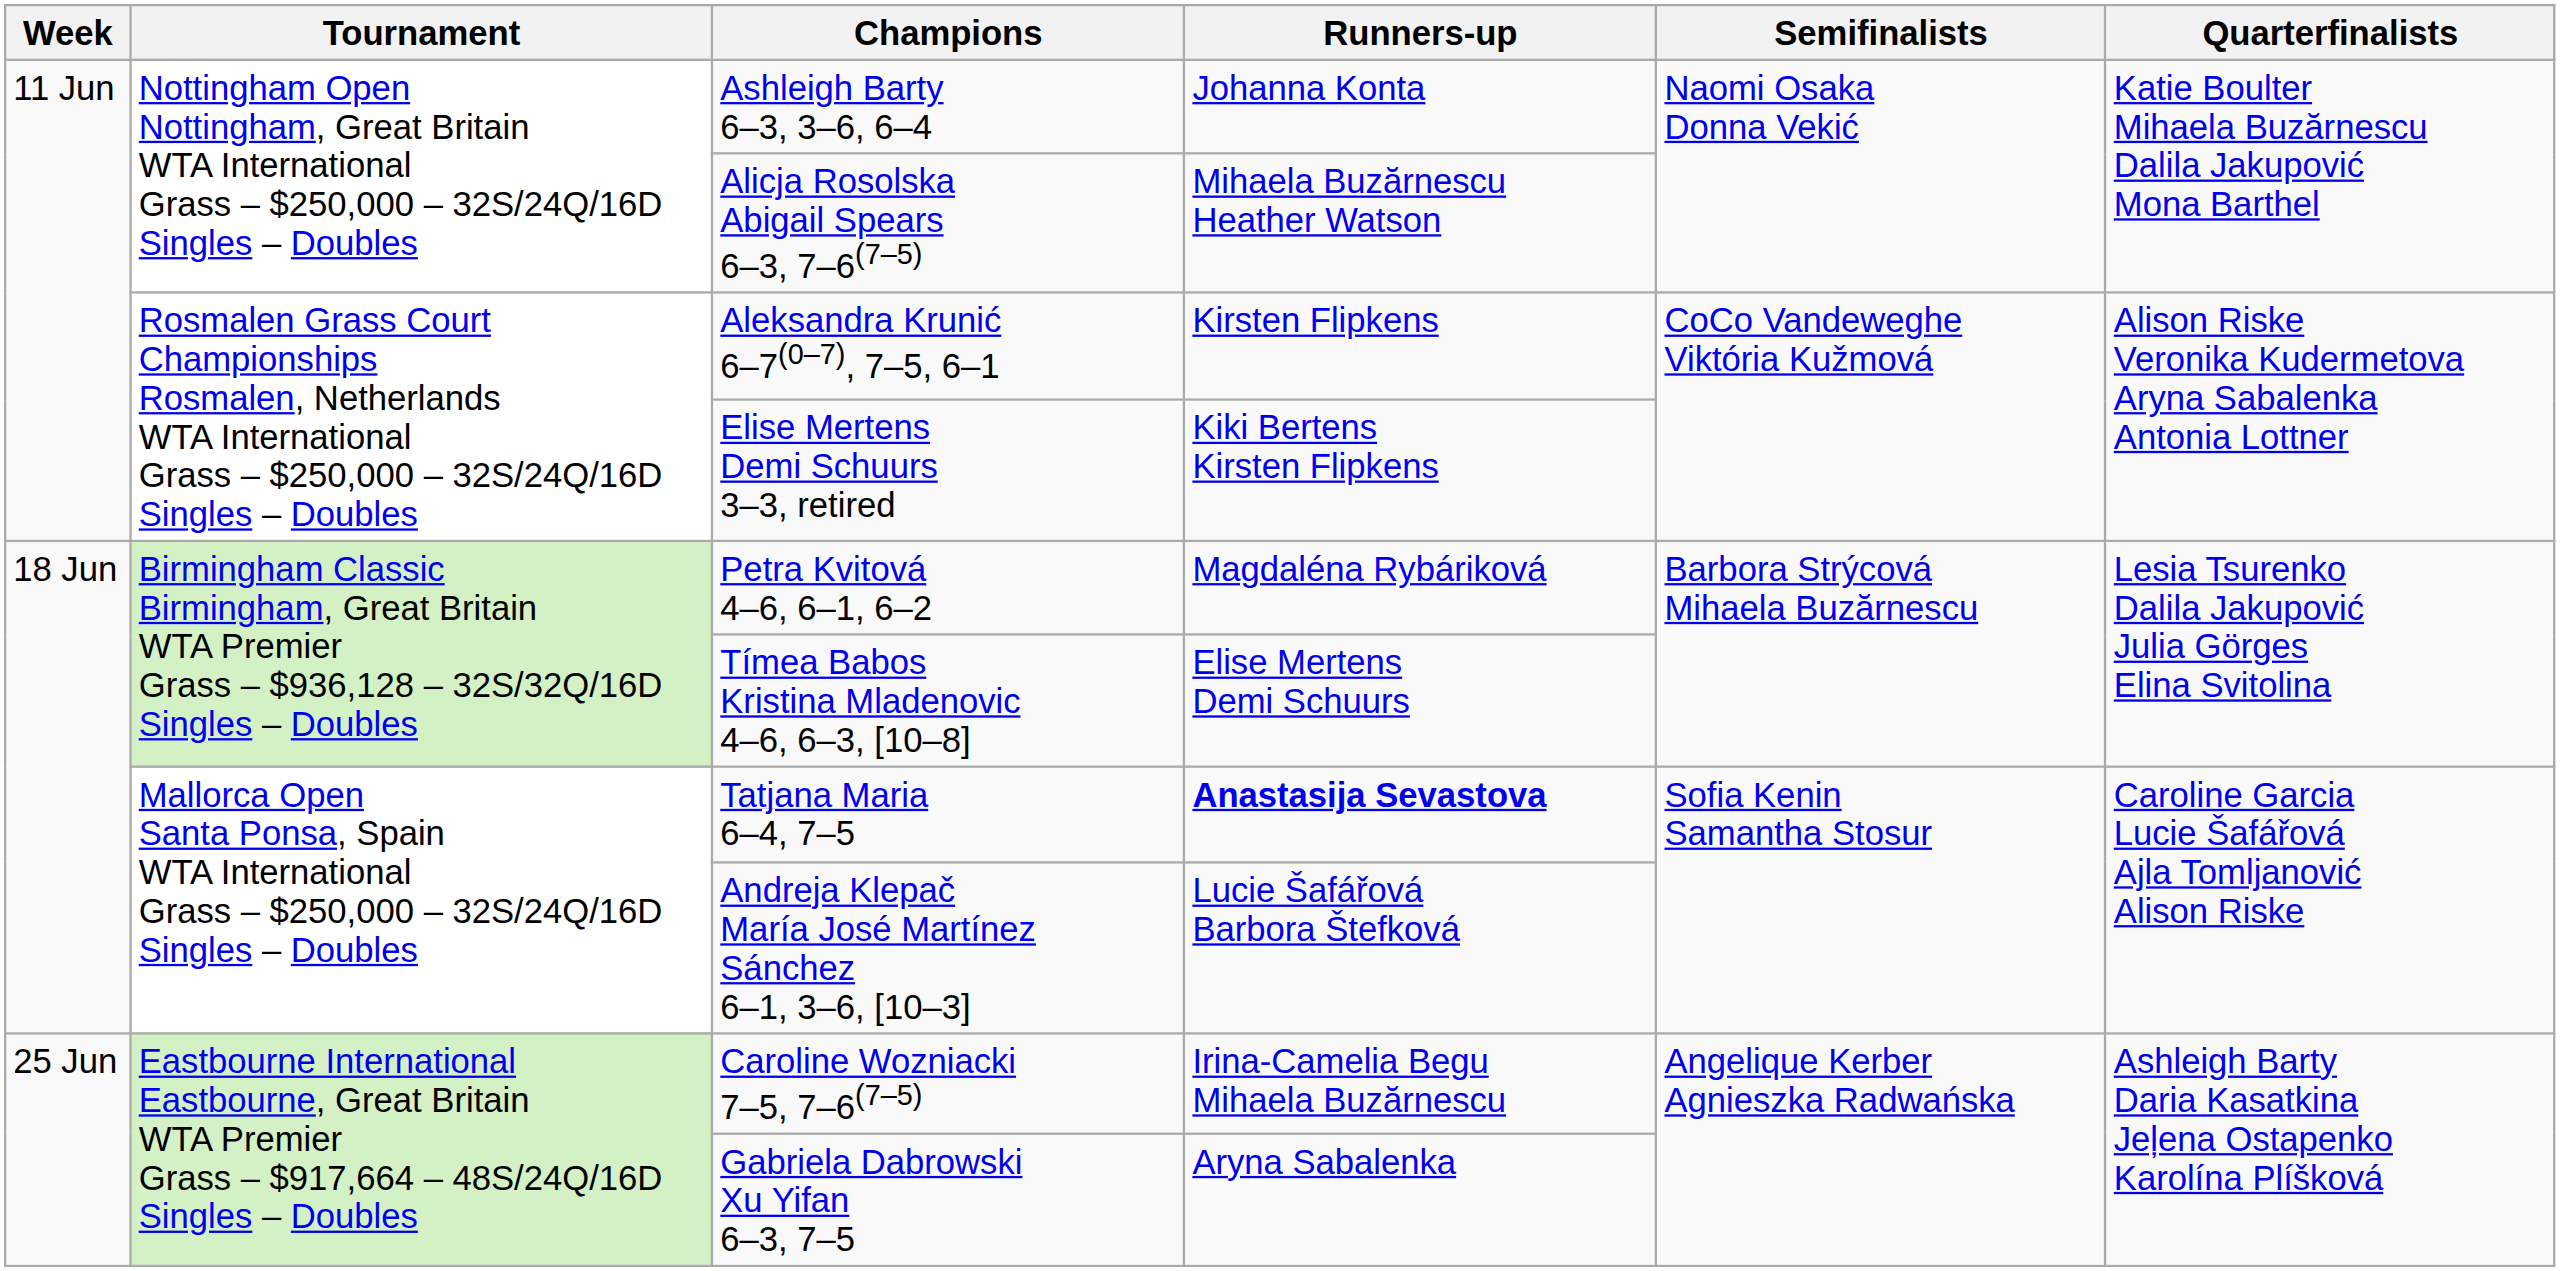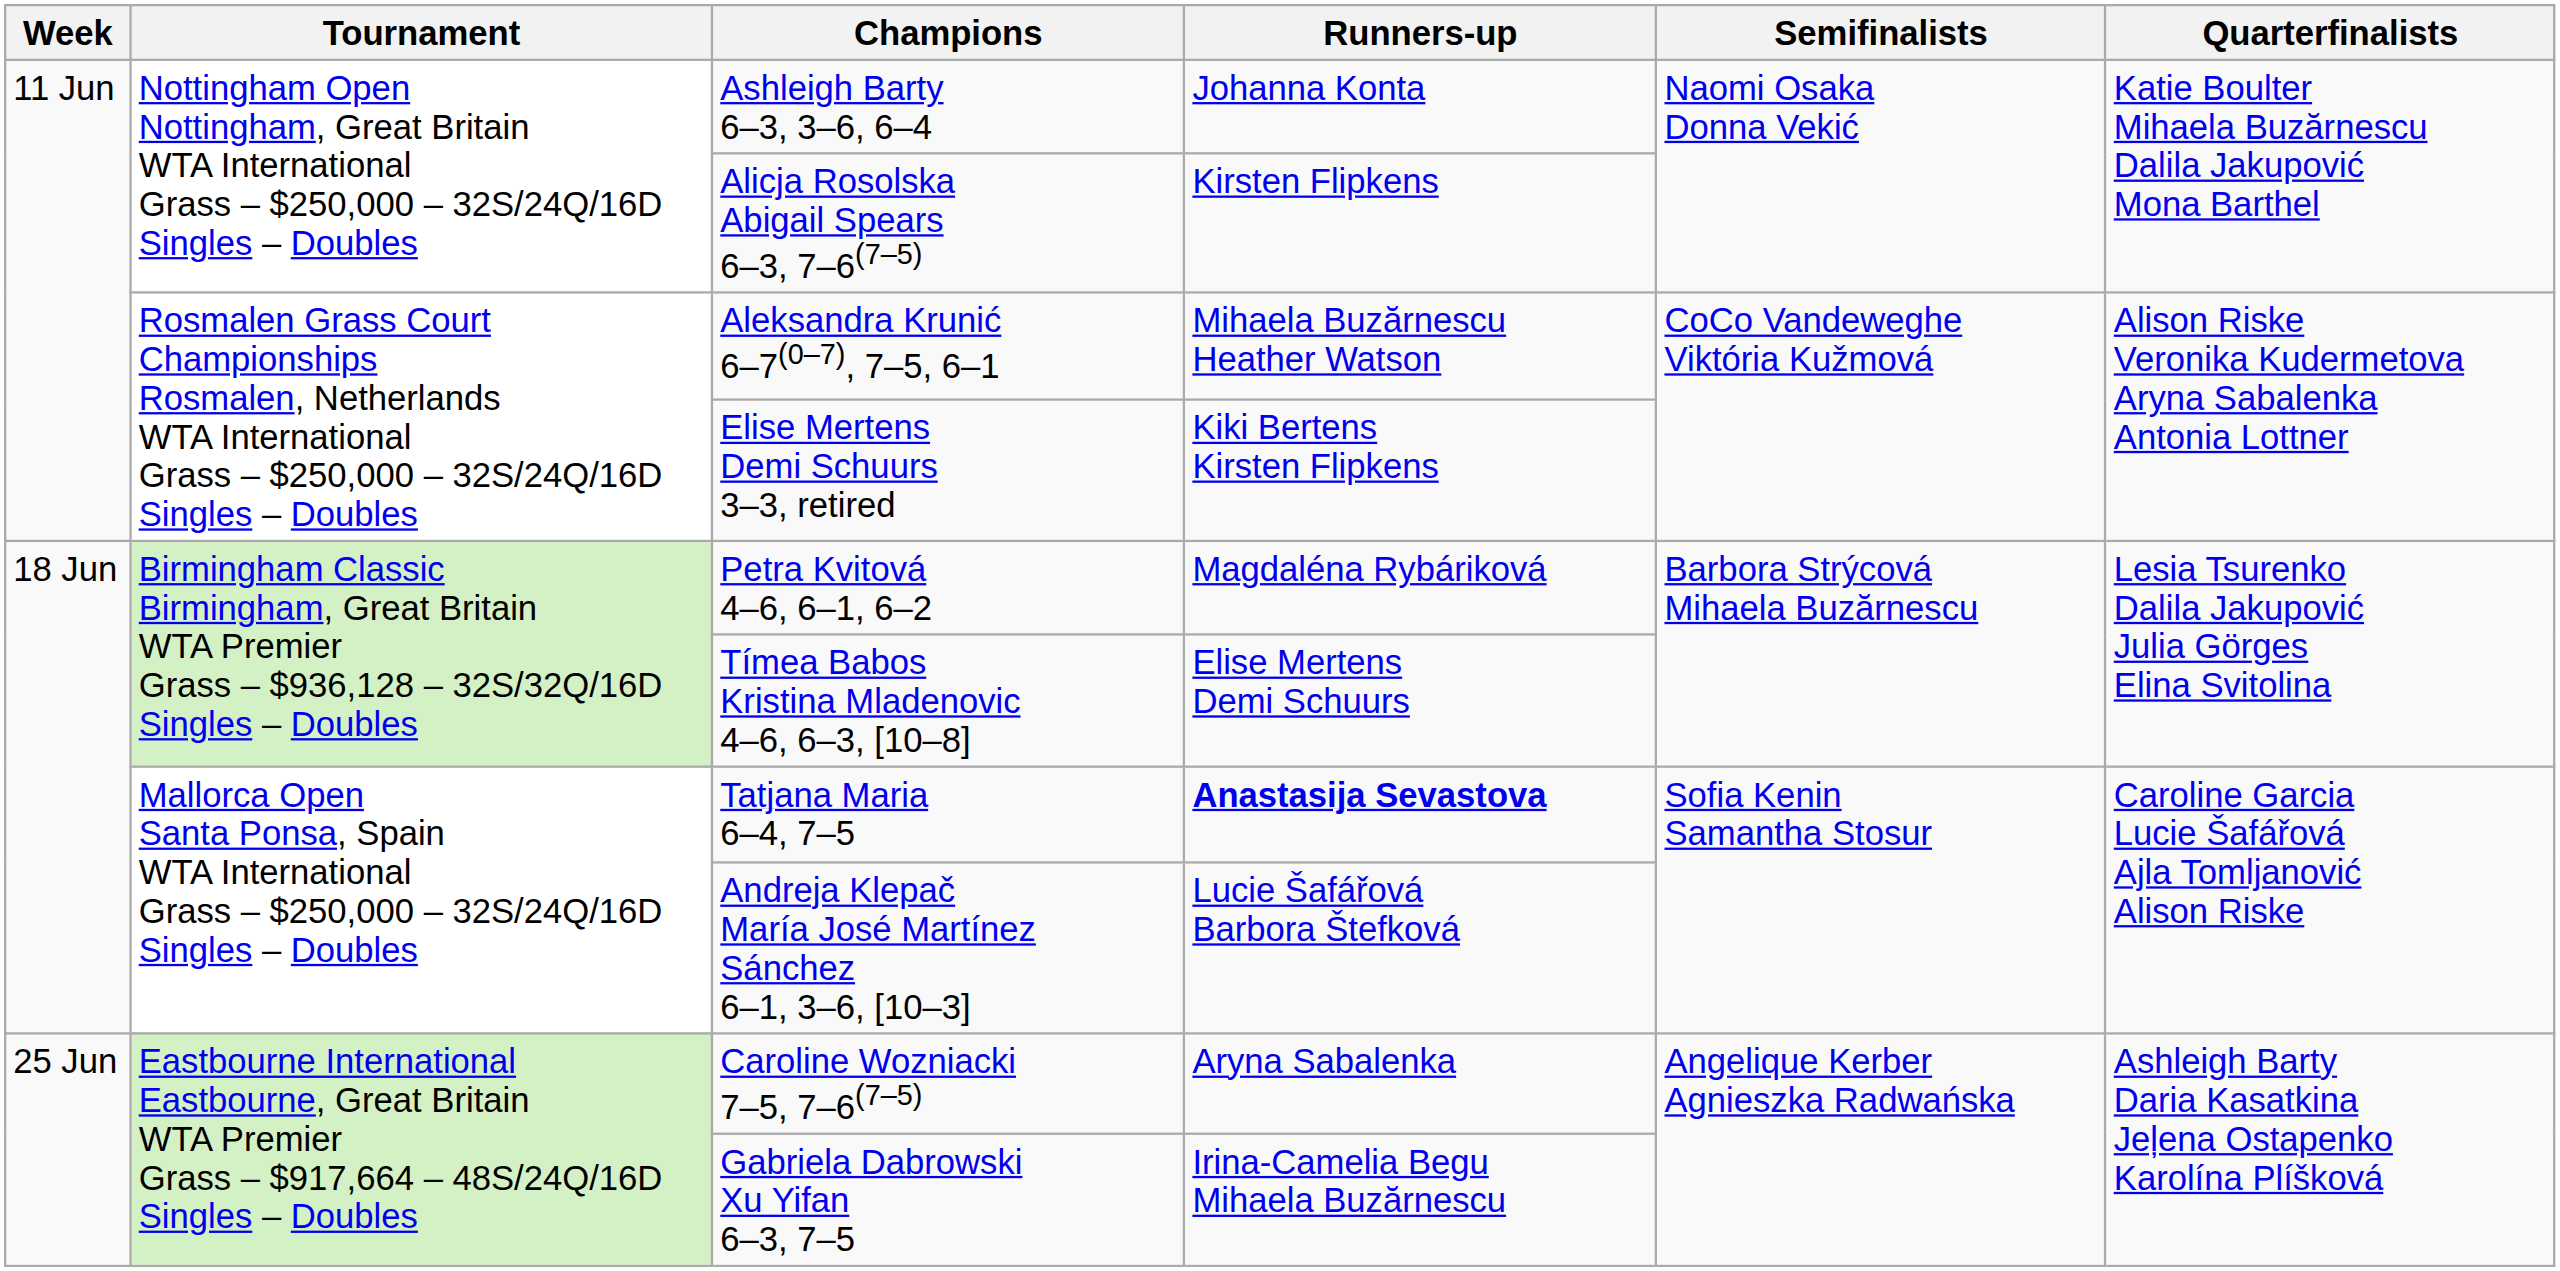(1349, 201) Mihaela Buzărnescu Heather Watson -> (1316, 181) Kirsten Flipkens
(1316, 321) Kirsten Flipkens -> (1349, 340) Mihaela Buzărnescu Heather Watson
(1349, 1079) Irina-Camelia Begu Mihaela Buzărnescu -> (1324, 1060) Aryna Sabalenka
(1324, 1161) Aryna Sabalenka -> (1349, 1180) Irina-Camelia Begu Mihaela Buzărnescu
